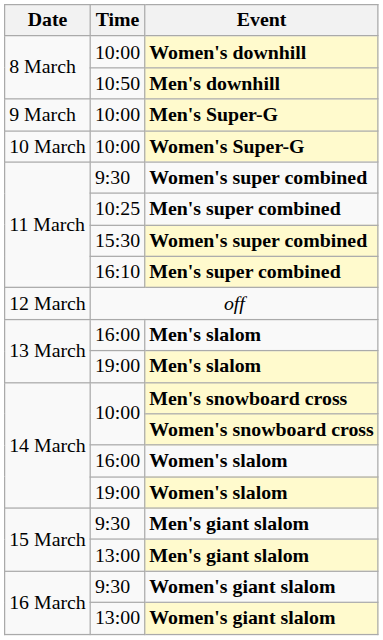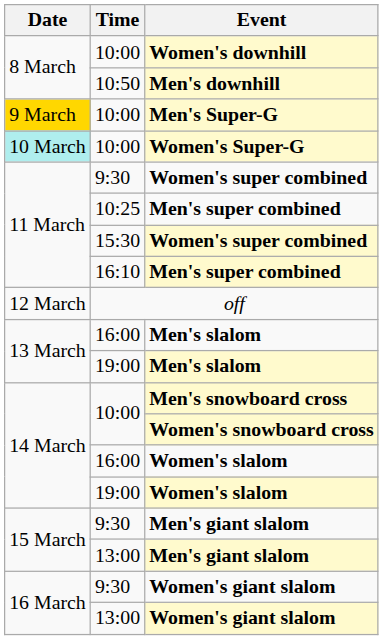(43, 114) no background -> (43, 114) gold background
(47, 146) no background -> (47, 146) paleturquoise background
